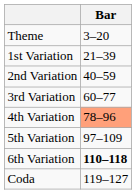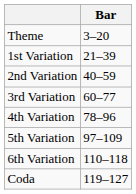(100, 117) lightsalmon background -> (100, 117) no background
(105, 158) bold -> (106, 158) normal
